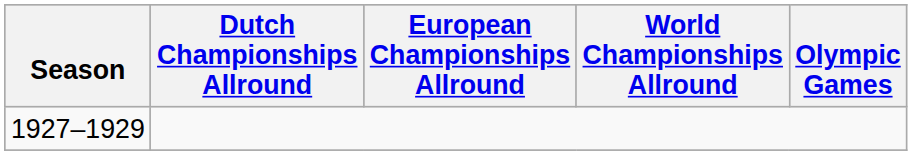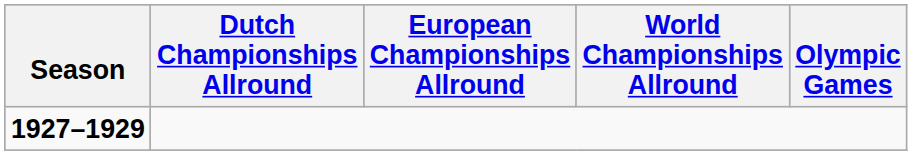(78, 128) normal -> (78, 128) bold
